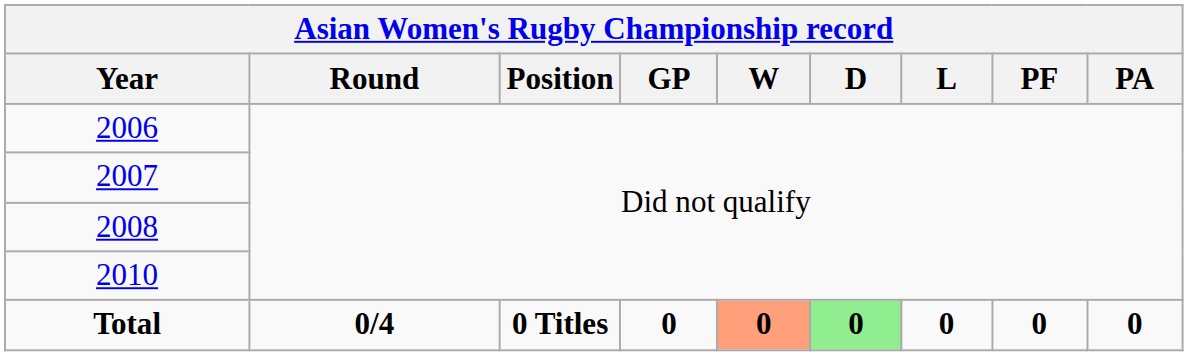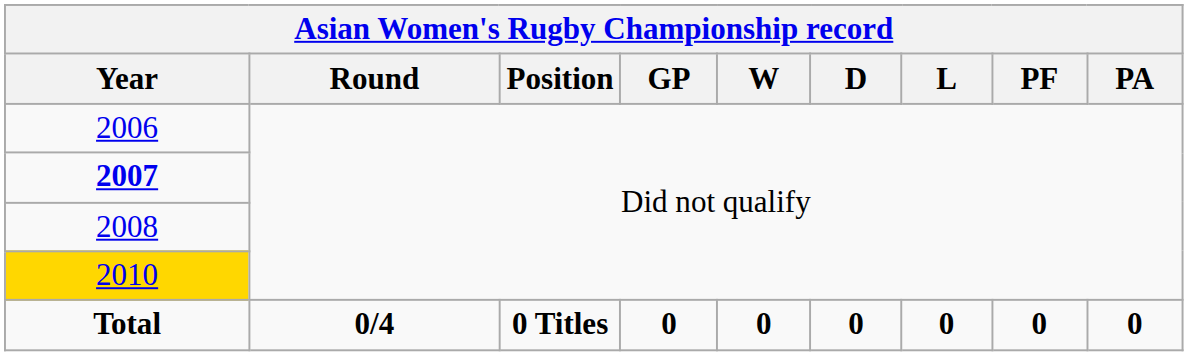(127, 176) normal -> (127, 176) bold
(127, 275) no background -> (127, 275) gold background
(764, 324) lightsalmon background -> (764, 324) no background
(856, 324) lightgreen background -> (856, 324) no background
